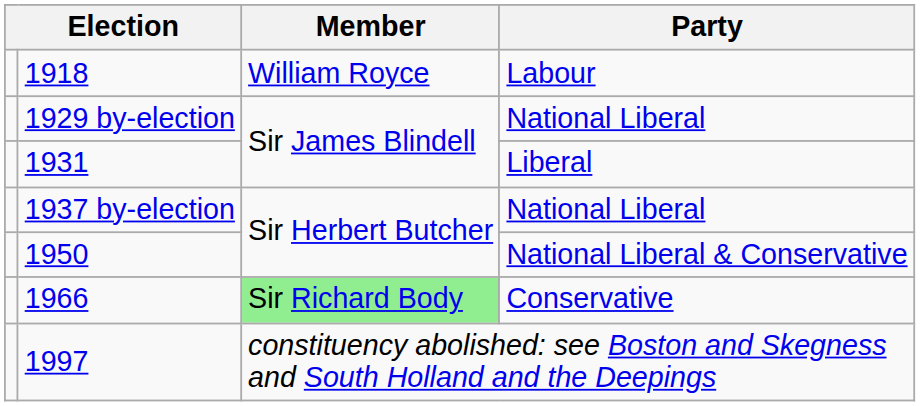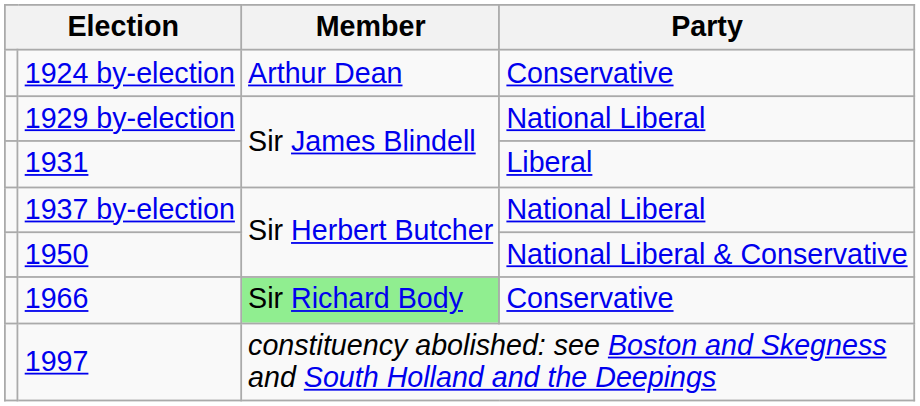- row: (57, 72)
+ row: (130, 72)
